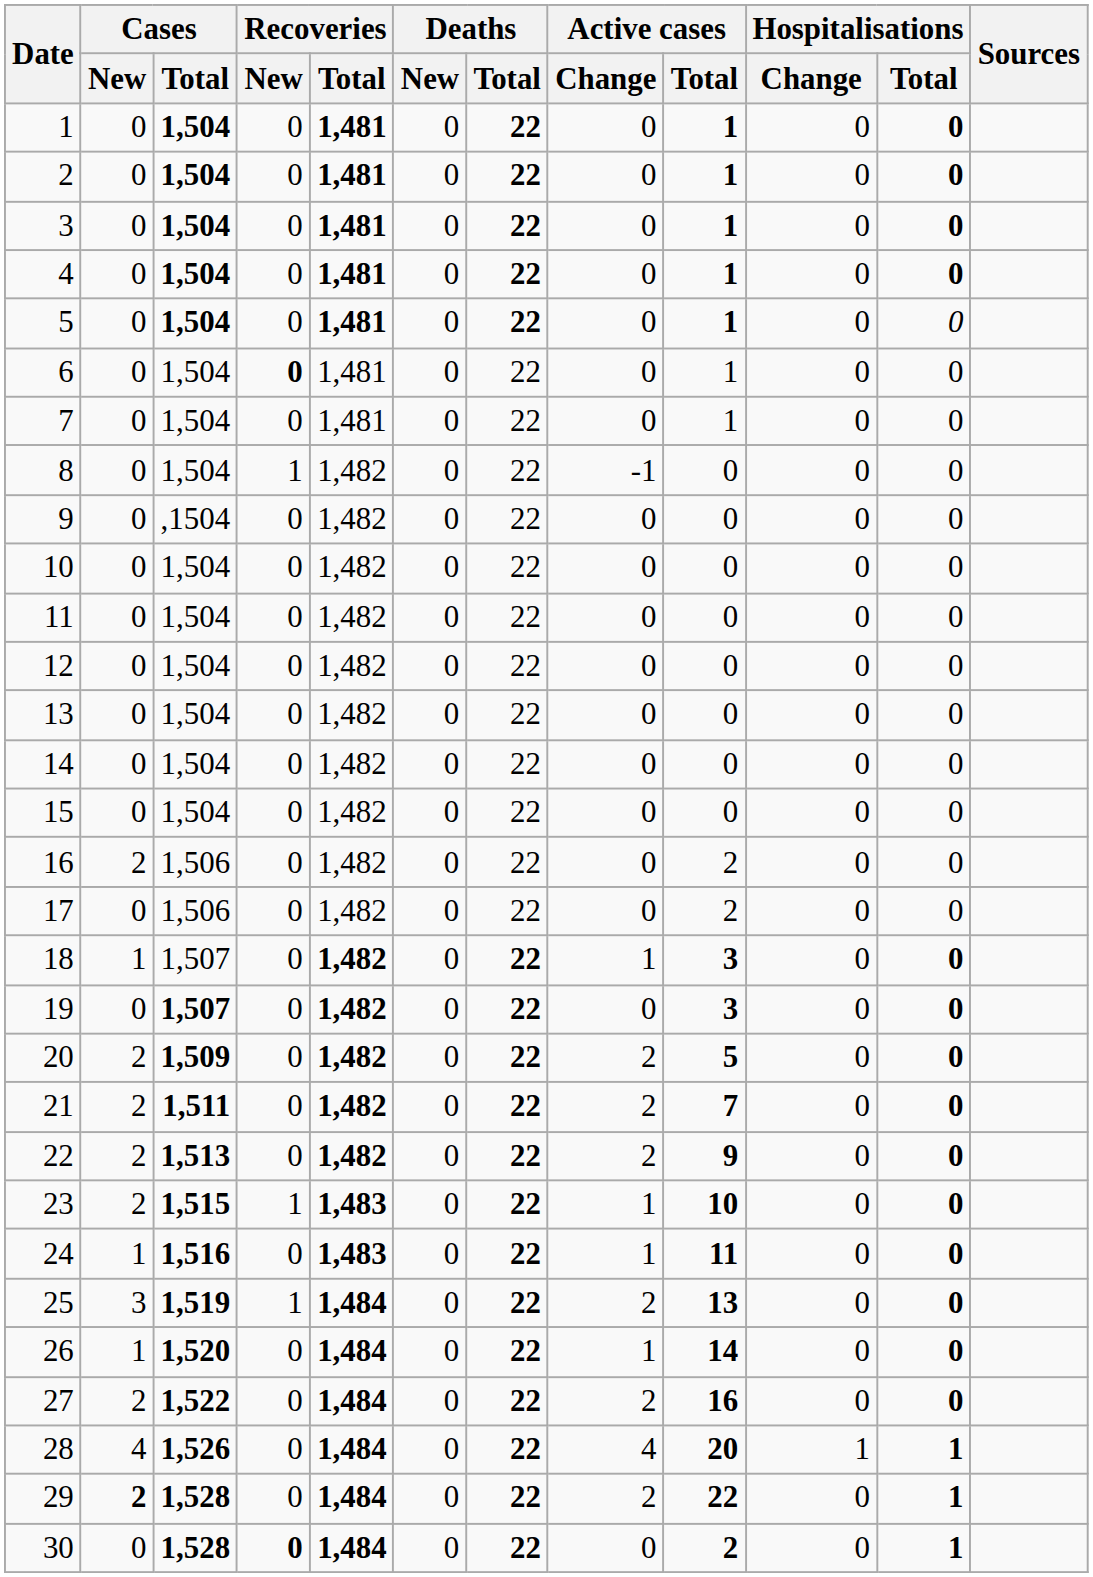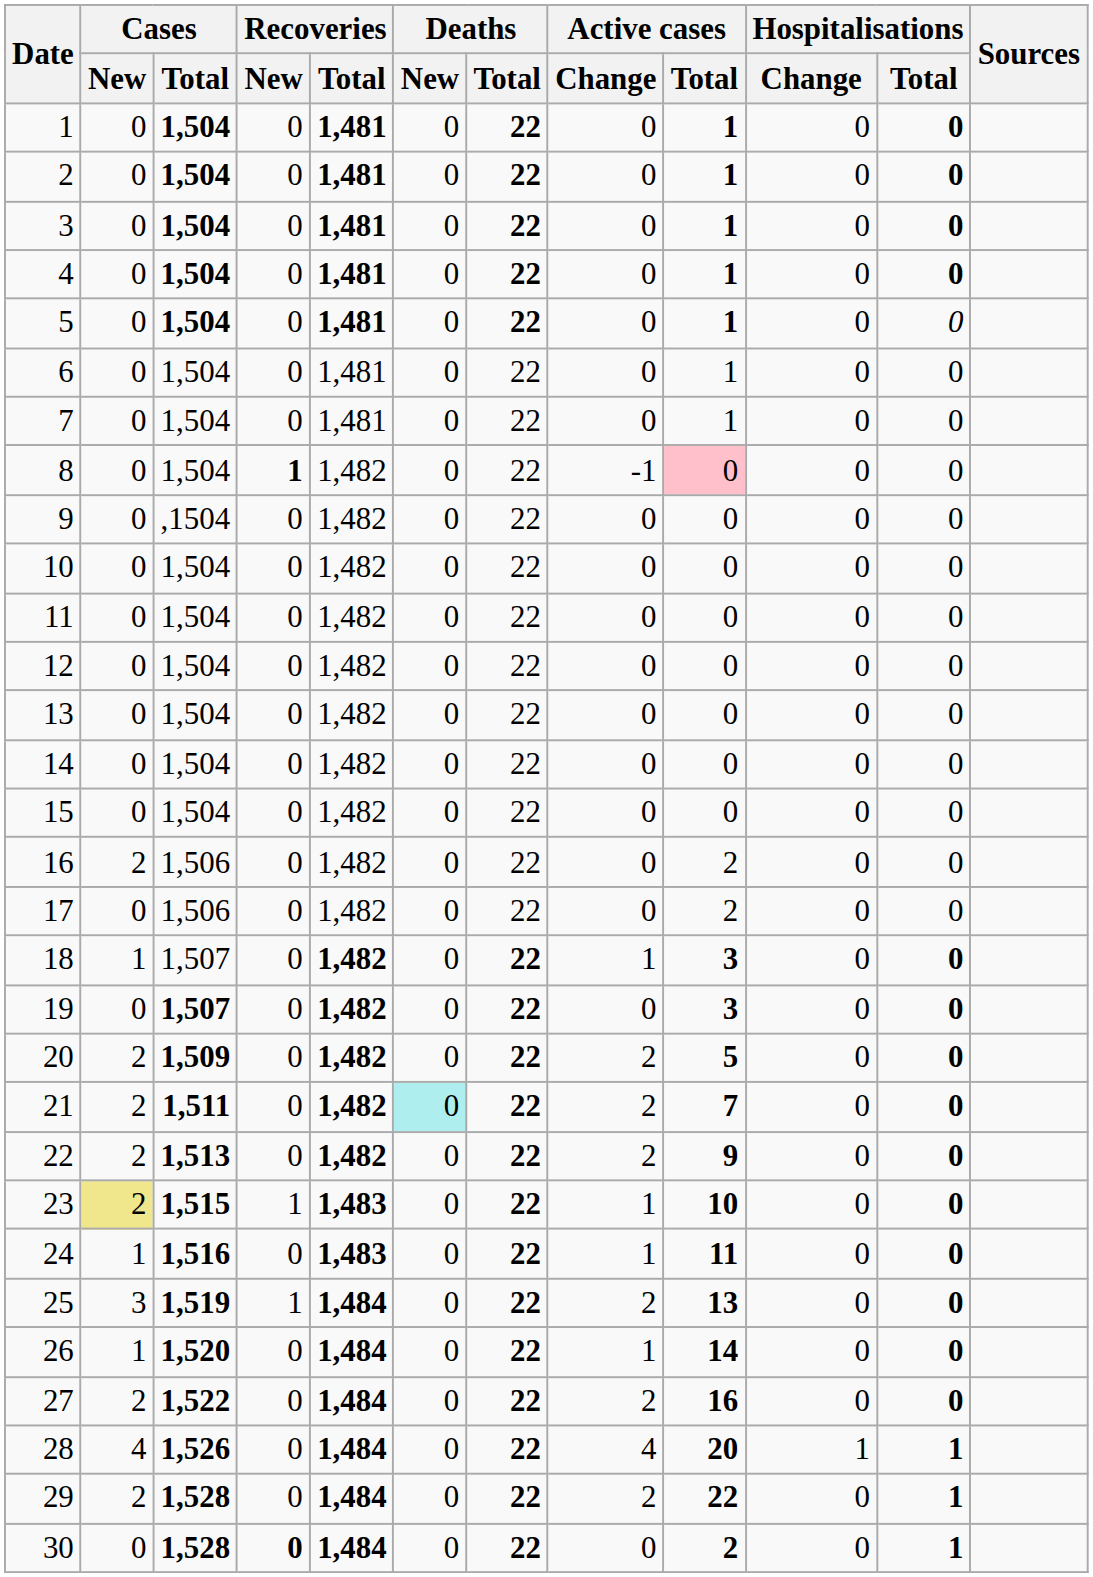(295, 371) bold -> (295, 371) normal
(295, 469) normal -> (295, 469) bold
(730, 469) no background -> (730, 469) pink background
(451, 1106) no background -> (451, 1106) paleturquoise background
(139, 1204) no background -> (139, 1204) khaki background
(139, 1498) bold -> (139, 1498) normal
